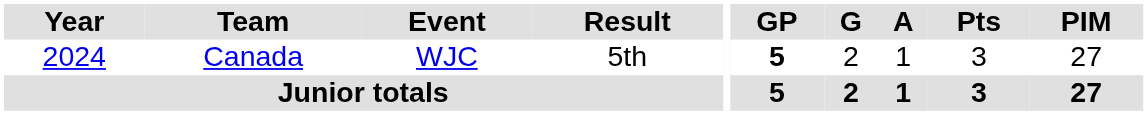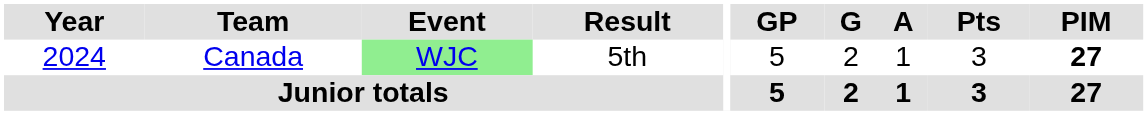(447, 57) no background -> (447, 57) lightgreen background
(777, 57) bold -> (777, 57) normal
(1086, 57) normal -> (1086, 57) bold
